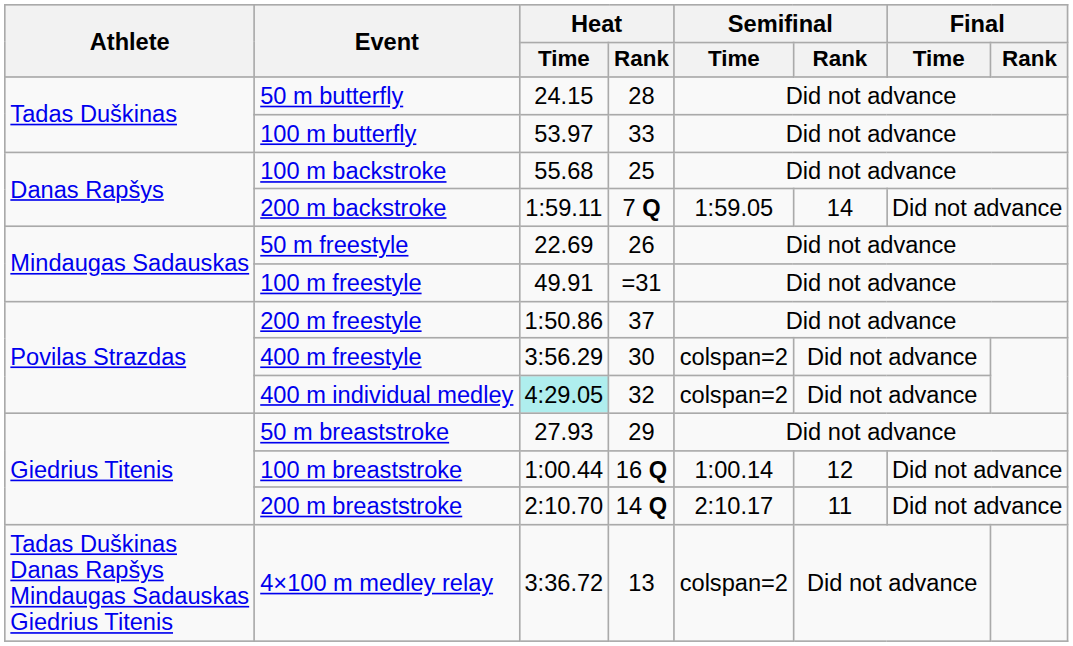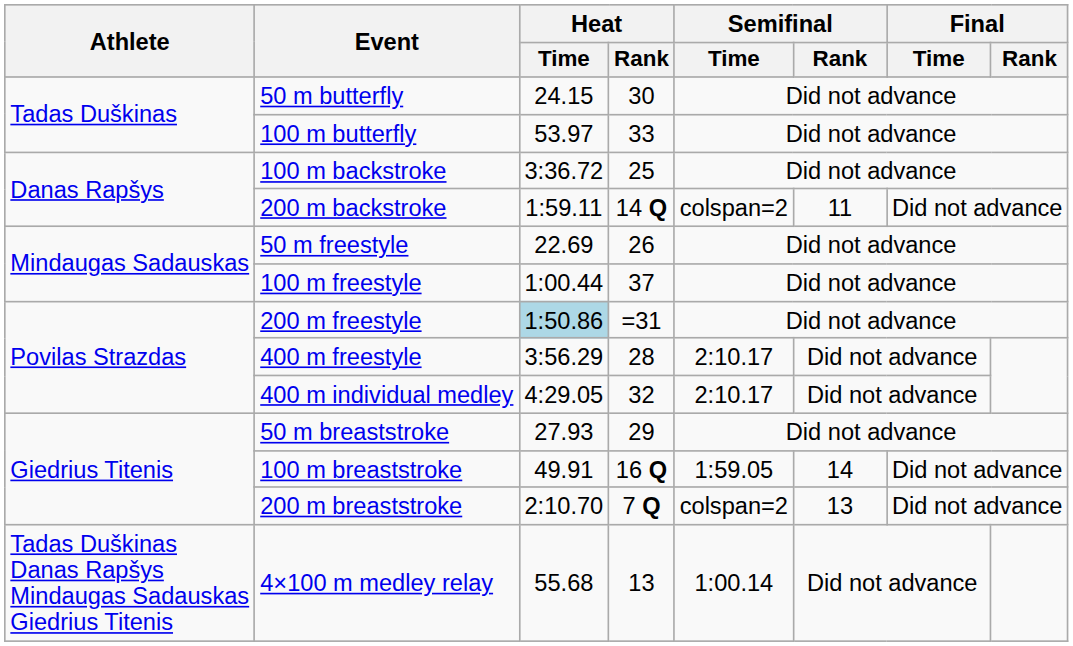(641, 96) 28 -> (641, 96) 30
(564, 171) 55.68 -> (564, 171) 3:36.72
(641, 208) 7 Q -> (641, 208) 14 Q
(734, 208) 1:59.05 -> (734, 208) colspan=2
(840, 208) 14 -> (840, 208) 11
(564, 283) 49.91 -> (564, 283) 1:00.44
(641, 283) =31 -> (641, 283) 37
(564, 320) no background -> (564, 320) lightblue background
(641, 320) 37 -> (641, 320) =31
(641, 358) 30 -> (641, 358) 28
(734, 358) colspan=2 -> (734, 358) 2:10.17
(564, 395) paleturquoise background -> (564, 395) no background
(734, 395) colspan=2 -> (734, 395) 2:10.17
(564, 469) 1:00.44 -> (564, 469) 49.91
(734, 469) 1:00.14 -> (734, 469) 1:59.05
(840, 469) 12 -> (840, 469) 14
(641, 507) 14 Q -> (641, 507) 7 Q
(734, 507) 2:10.17 -> (734, 507) colspan=2
(840, 507) 11 -> (840, 507) 13
(564, 583) 3:36.72 -> (564, 583) 55.68
(734, 583) colspan=2 -> (734, 583) 1:00.14
